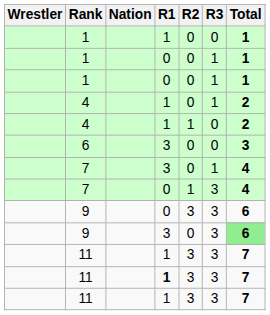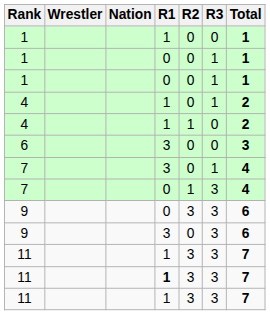columns swapped: (86, 15) <-> (35, 15)
(246, 233) lightgreen background -> (246, 233) no background
